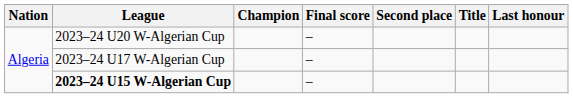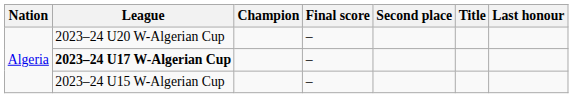(140, 59) normal -> (143, 59) bold
(143, 81) bold -> (140, 81) normal
